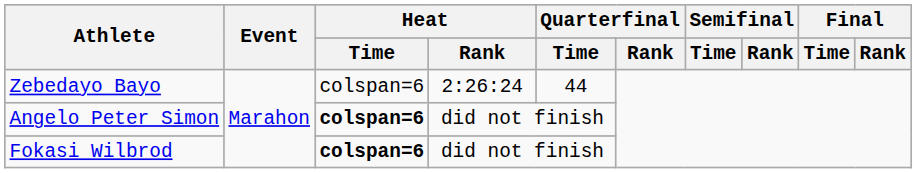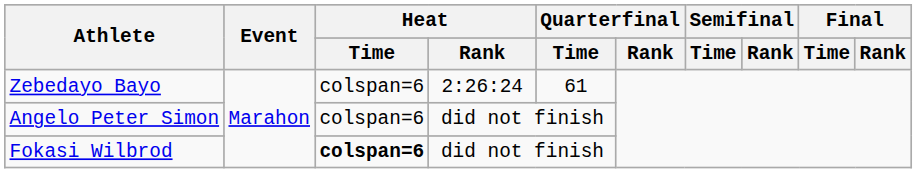(576, 86) 44 -> (576, 86) 61
(372, 119) bold -> (372, 119) normal
